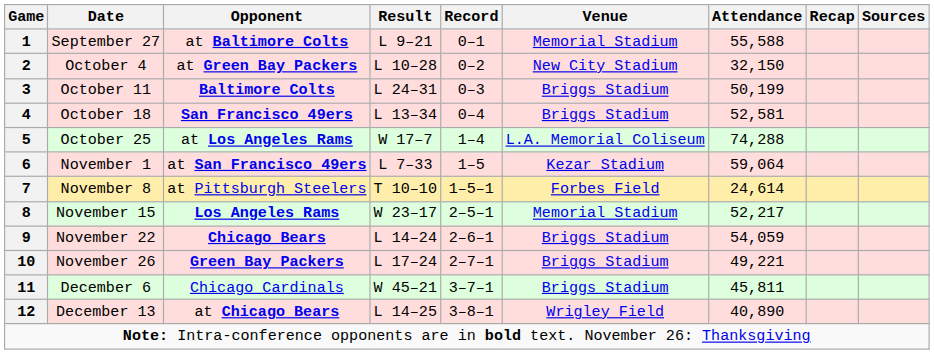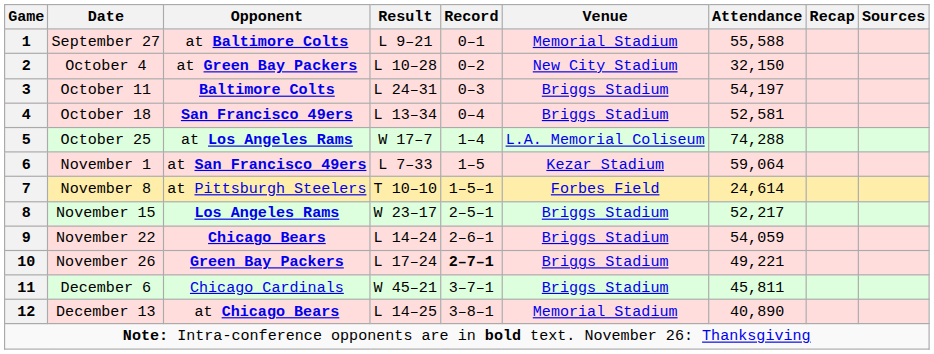(757, 91) 50,199 -> (757, 91) 54,197
(605, 213) Memorial Stadium -> (605, 213) Briggs Stadium
(471, 263) normal -> (471, 263) bold
(605, 312) Wrigley Field -> (605, 312) Memorial Stadium
